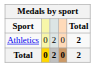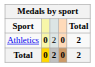(45, 40) normal -> (45, 40) bold
(63, 40) normal -> (63, 40) bold
